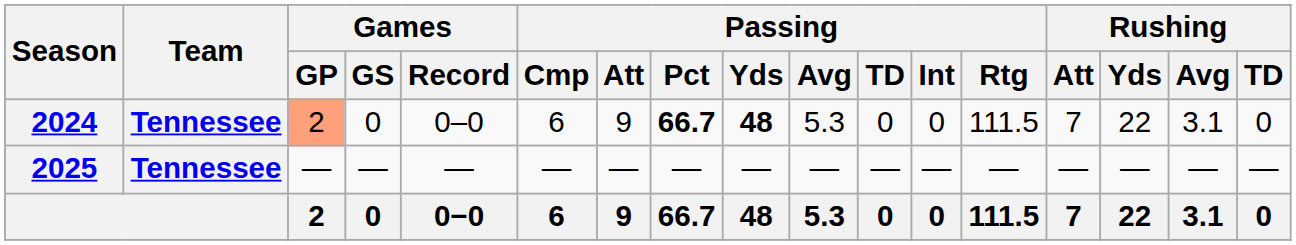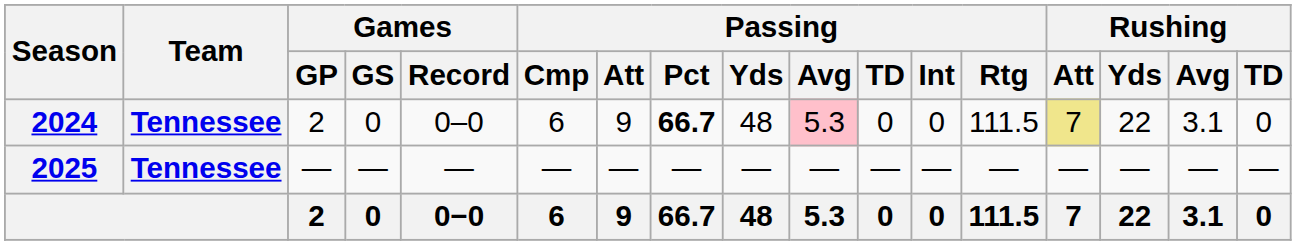(317, 121) lightsalmon background -> (317, 121) no background
(756, 121) bold -> (756, 121) normal
(824, 121) no background -> (824, 121) pink background
(1073, 121) no background -> (1073, 121) khaki background
